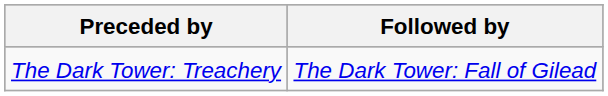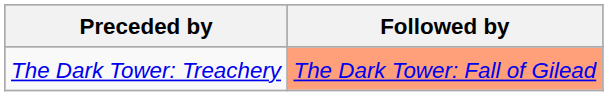(445, 70) no background -> (445, 70) lightsalmon background
